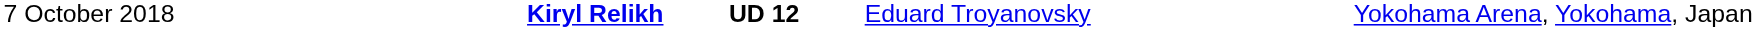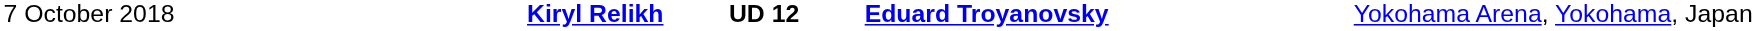(978, 14) normal -> (987, 14) bold
